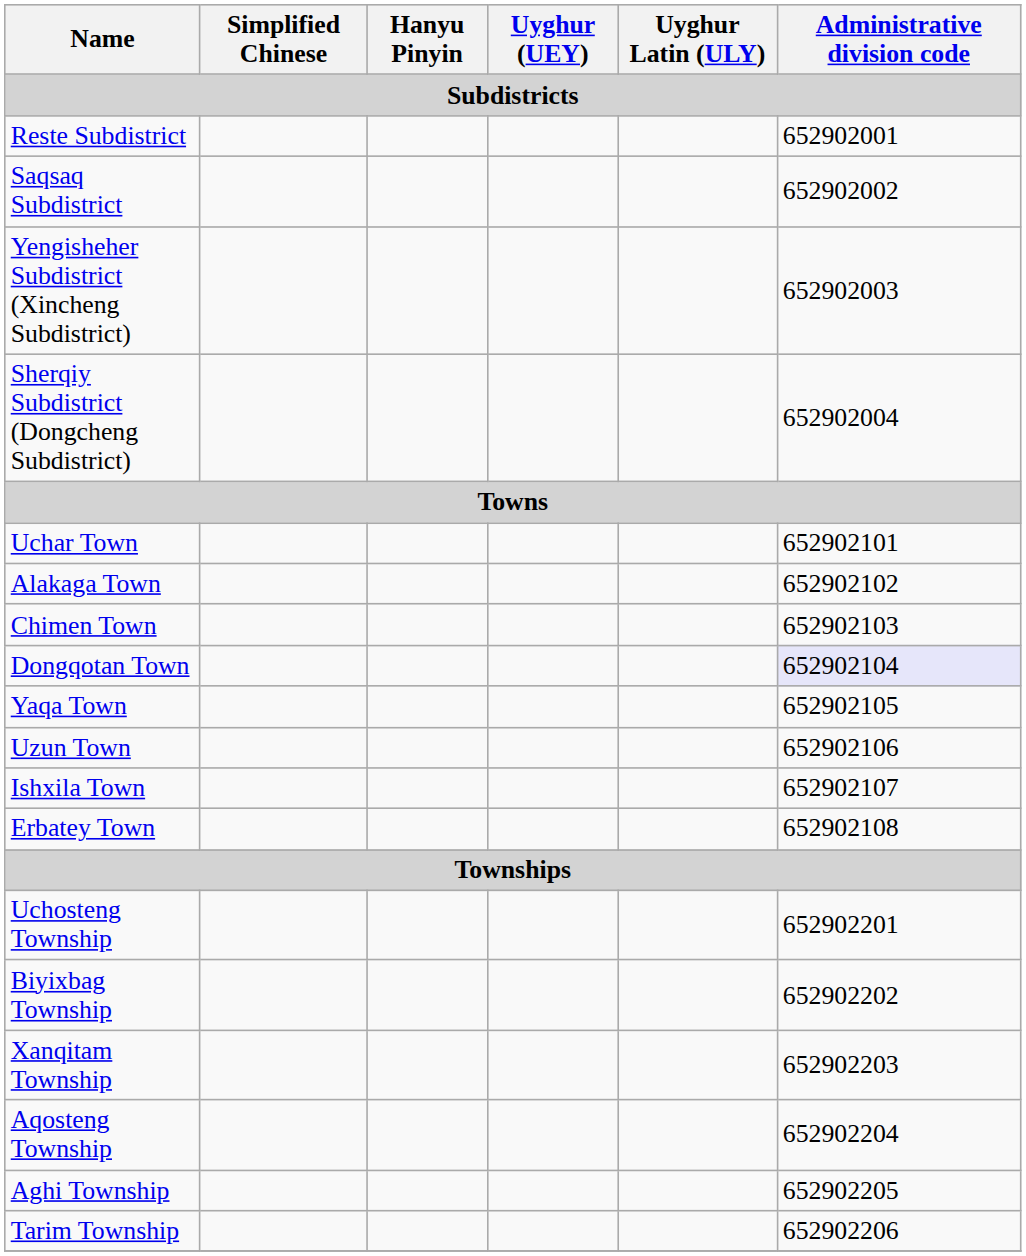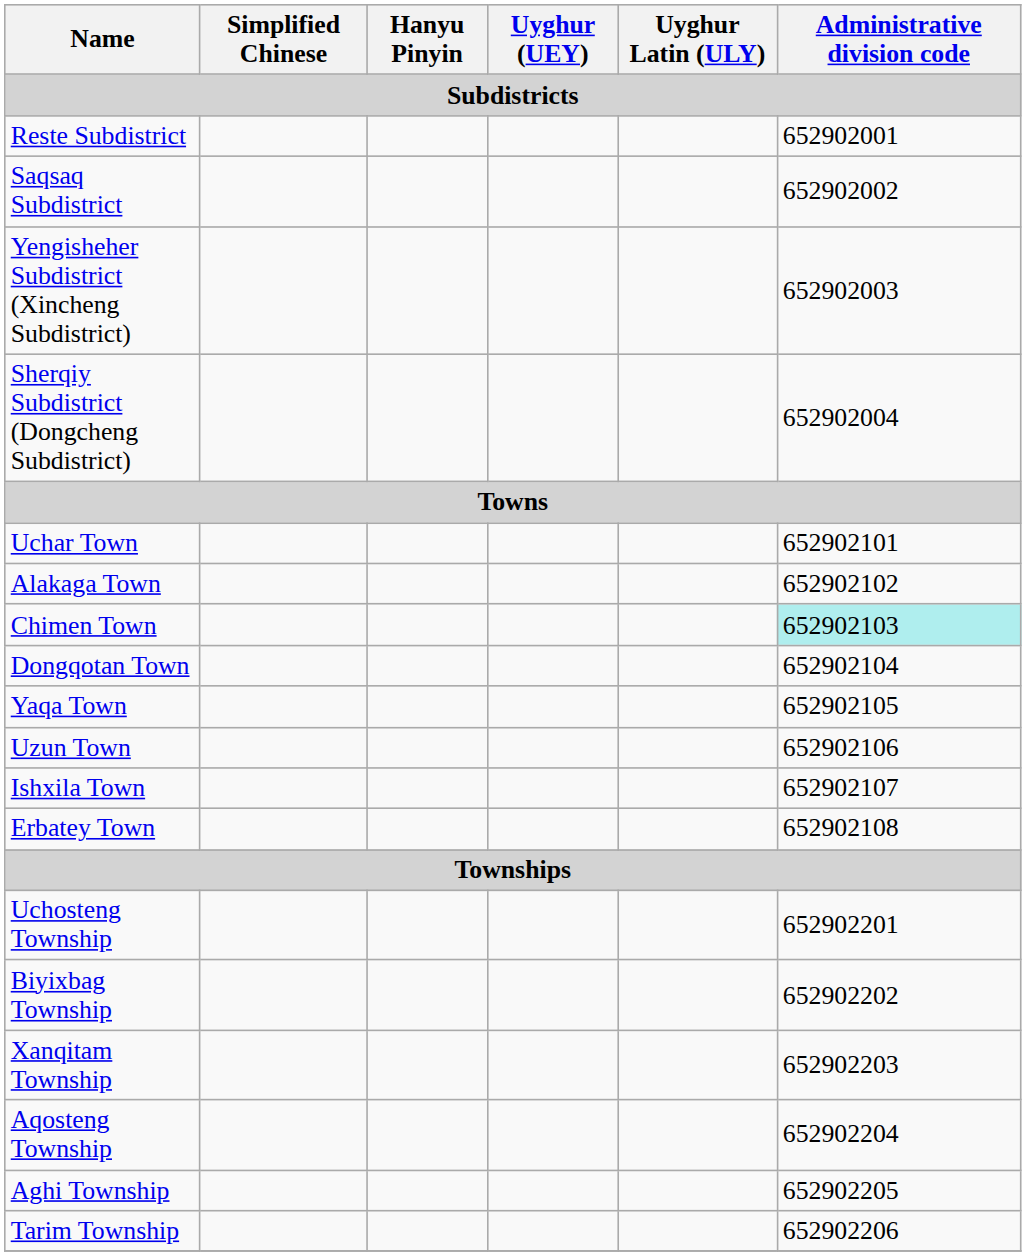(841, 624) no background -> (841, 624) paleturquoise background
(841, 665) lavender background -> (841, 665) no background
